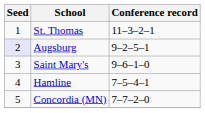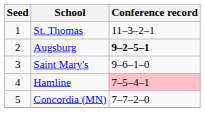(18, 47) lavender background -> (18, 47) no background
(131, 47) normal -> (131, 47) bold
(131, 82) no background -> (131, 82) pink background
